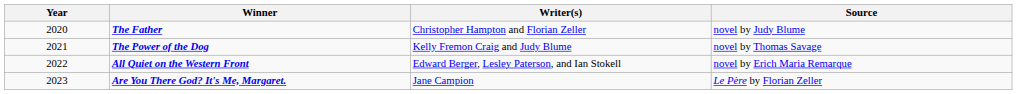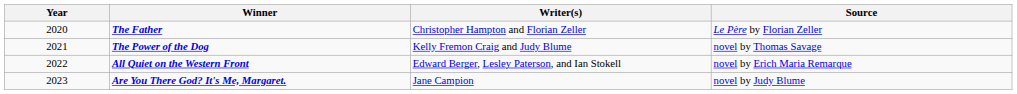(759, 30) novel by Judy Blume -> (768, 30) Le Père by Florian Zeller
(768, 81) Le Père by Florian Zeller -> (759, 81) novel by Judy Blume
